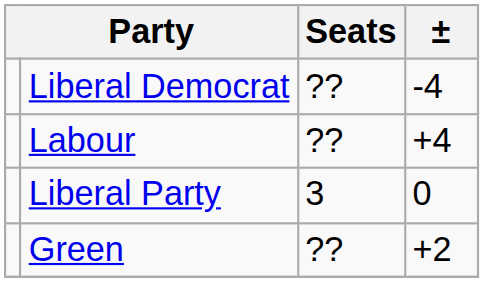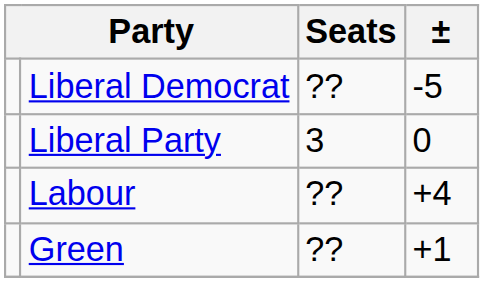(428, 85) -4 -> (428, 85) -5
rows swapped: (82, 140) <-> (125, 194)
(432, 248) +2 -> (432, 248) +1
